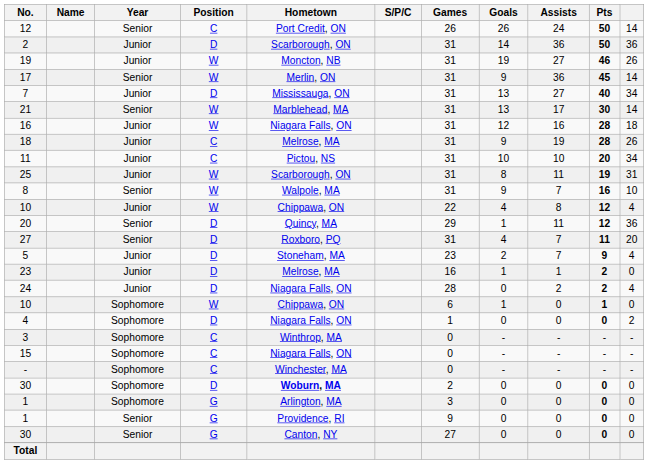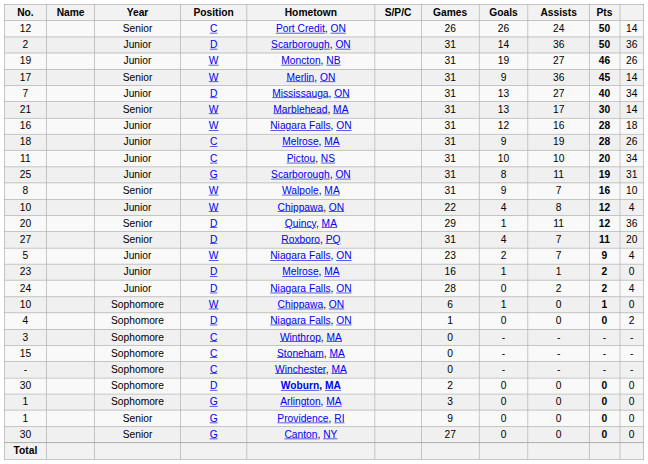(214, 175) W -> (214, 175) G
(214, 256) D -> (214, 256) W
(311, 256) Stoneham, MA -> (311, 256) Niagara Falls, ON
(311, 353) Niagara Falls, ON -> (311, 353) Stoneham, MA
